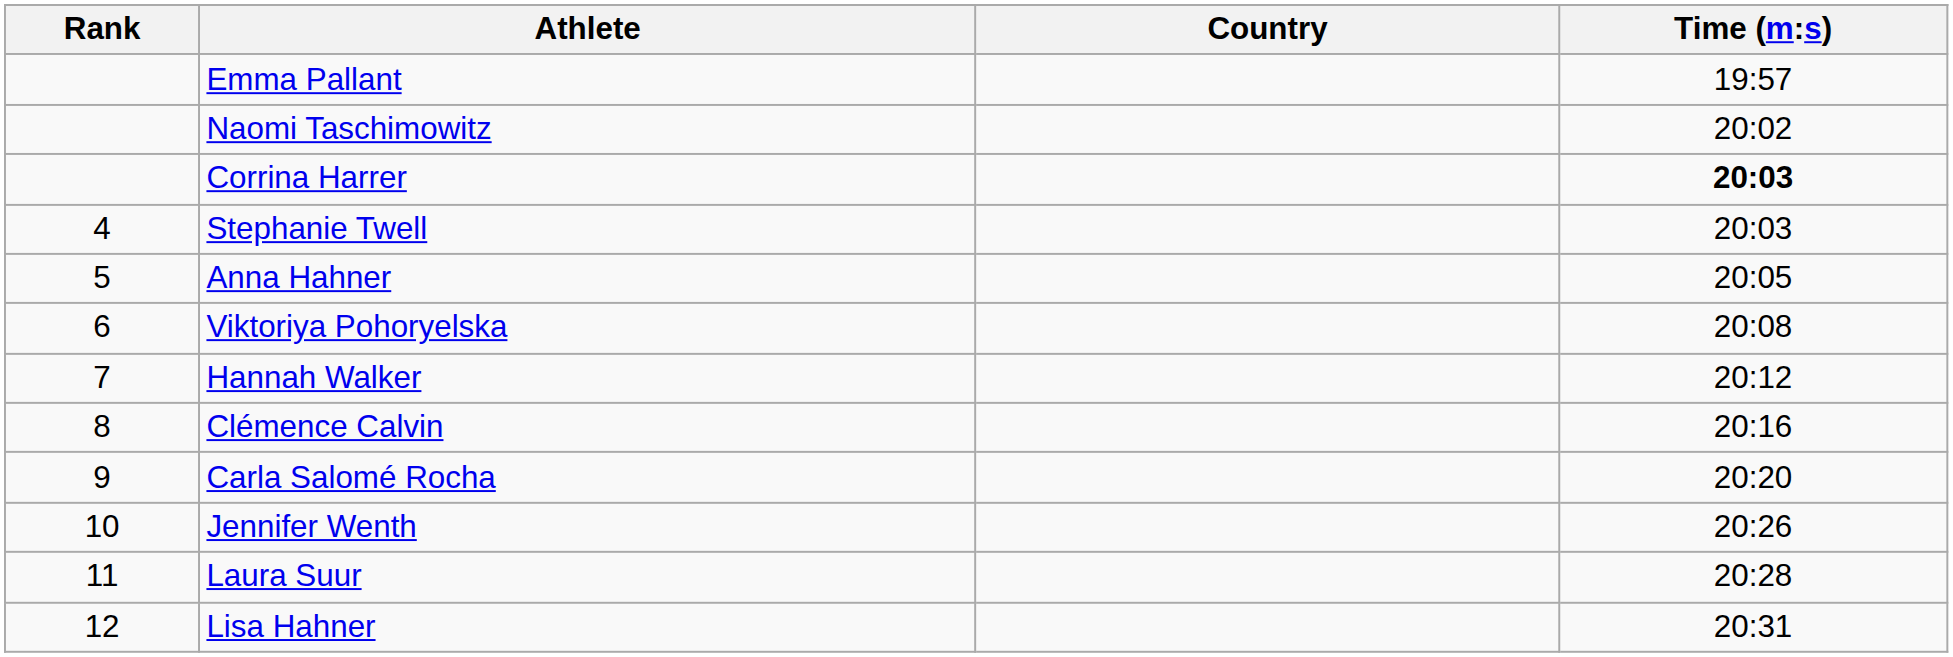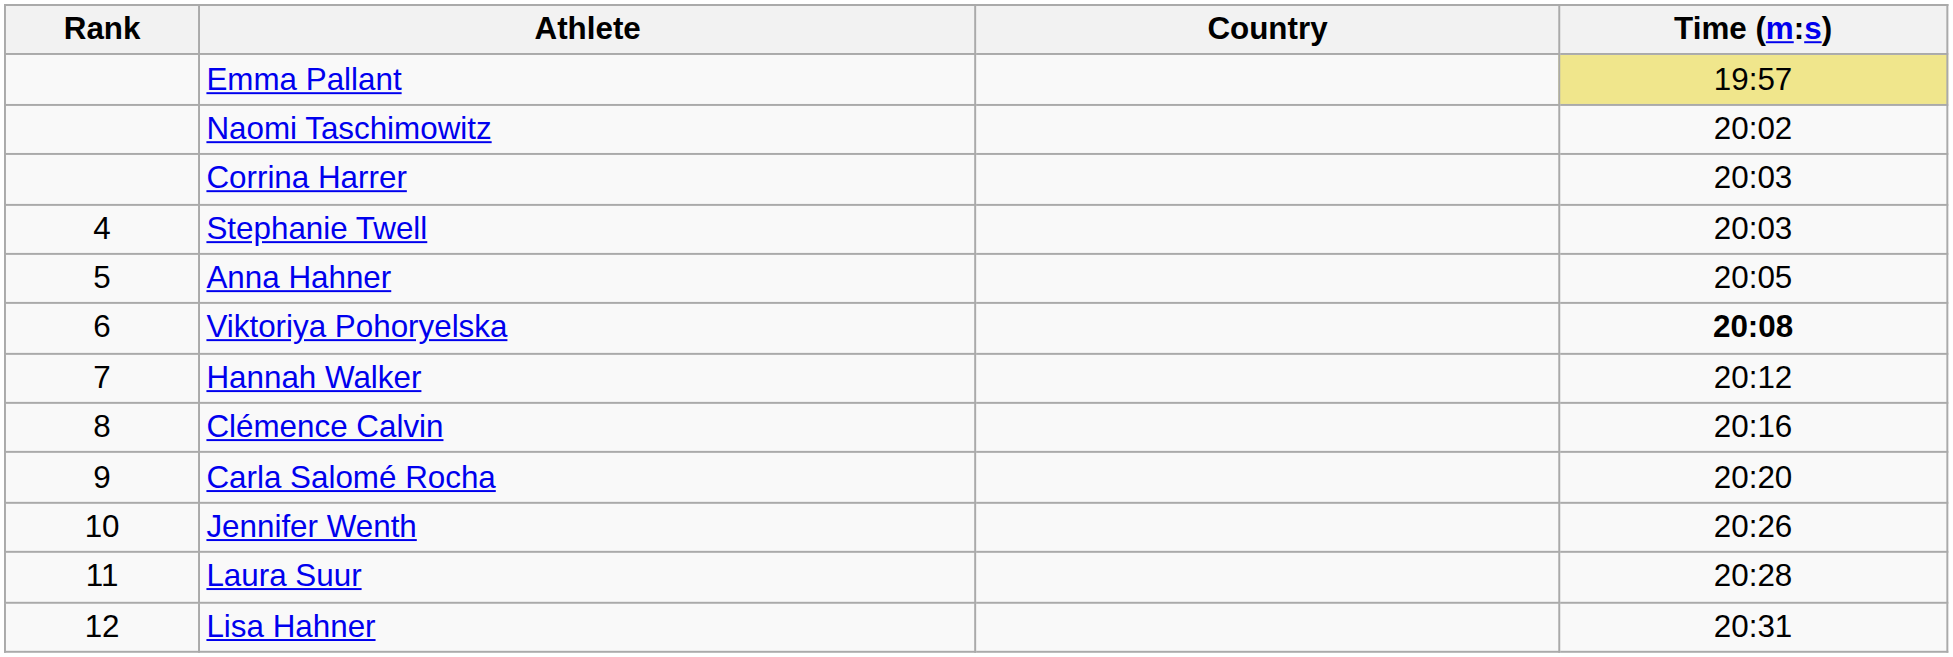(1753, 79) no background -> (1753, 79) khaki background
(1753, 178) bold -> (1753, 178) normal
(1753, 327) normal -> (1753, 327) bold
